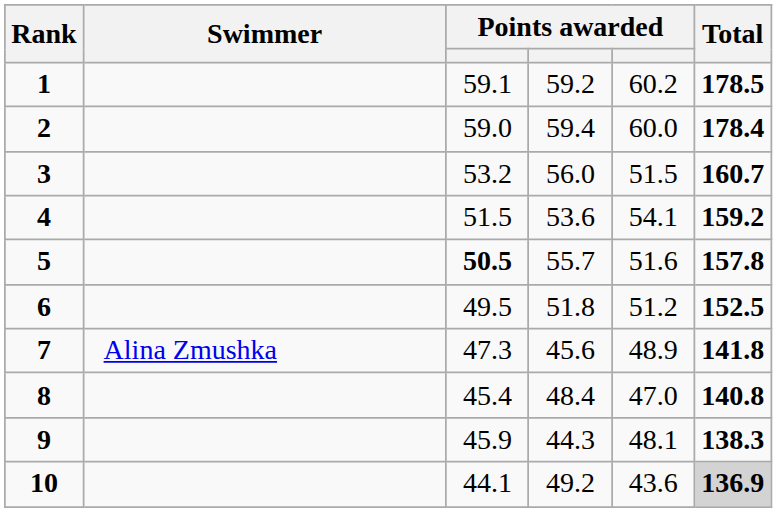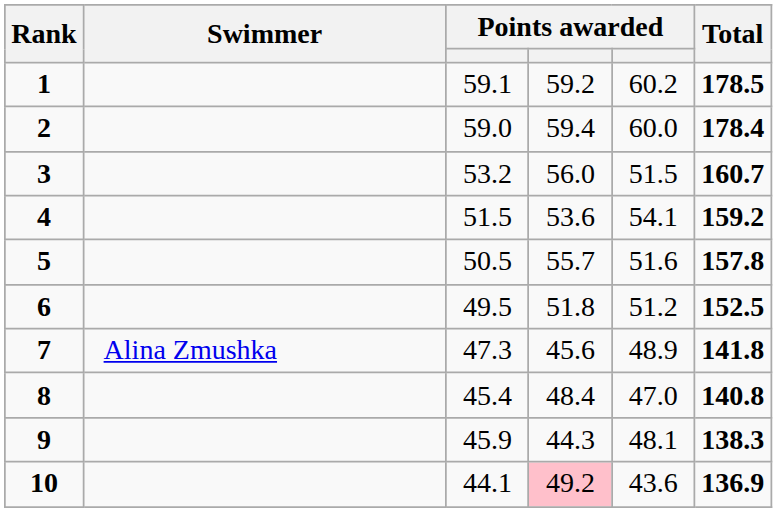(488, 261) bold -> (488, 261) normal
(570, 483) no background -> (570, 483) pink background
(733, 483) lightgrey background -> (733, 483) no background
